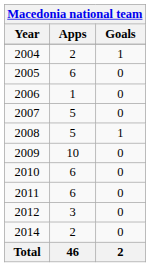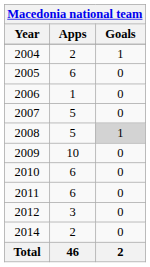(120, 133) no background -> (120, 133) lightgrey background
